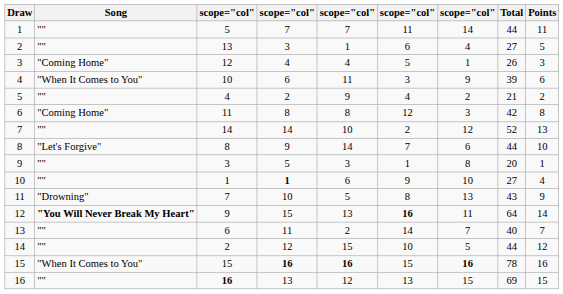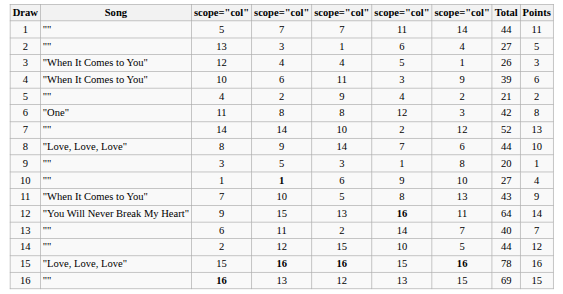(73, 63) "Coming Home" -> (95, 63) "When It Comes to You"
(73, 113) "Coming Home" -> (56, 113) "One"
(69, 146) "Let's Forgive" -> (85, 146) "Love, Love, Love"
(63, 197) "Drowning" -> (95, 197) "When It Comes to You"
(116, 213) bold -> (116, 213) normal
(90, 264) "When It Comes to You" -> (85, 264) "Love, Love, Love"
